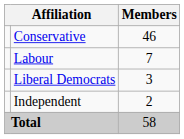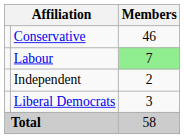(149, 58) no background -> (149, 58) lightgreen background
rows swapped: (65, 79) <-> (47, 101)
